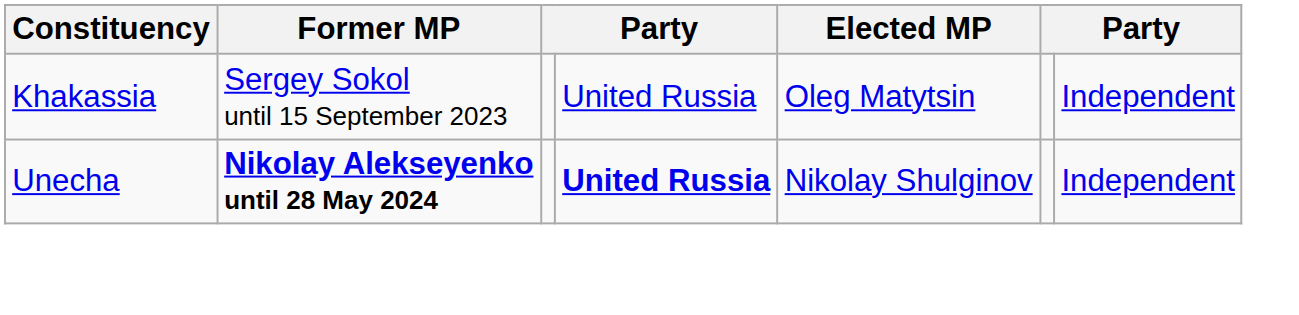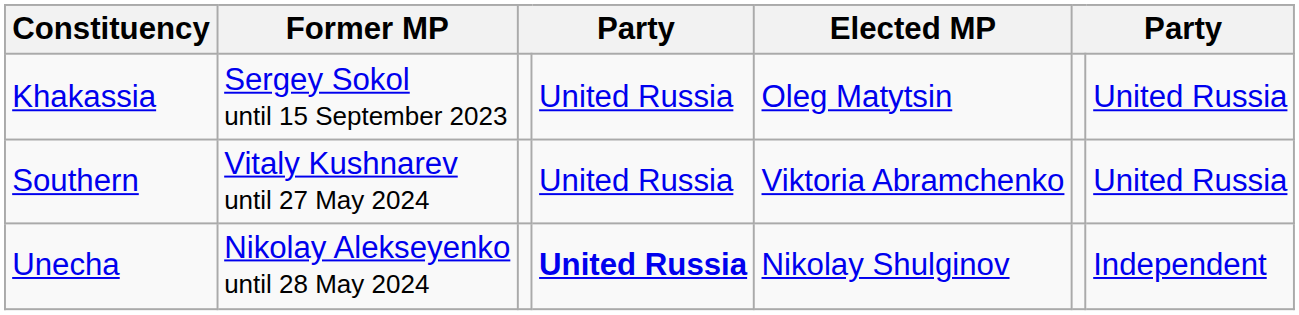(1148, 96) Independent -> (1190, 96) United Russia
+ row: (75, 180)
(379, 180) bold -> (367, 265) normal
